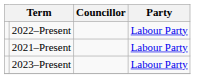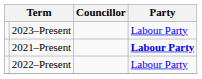rows swapped: (41, 30) <-> (41, 64)
(159, 47) normal -> (162, 47) bold
